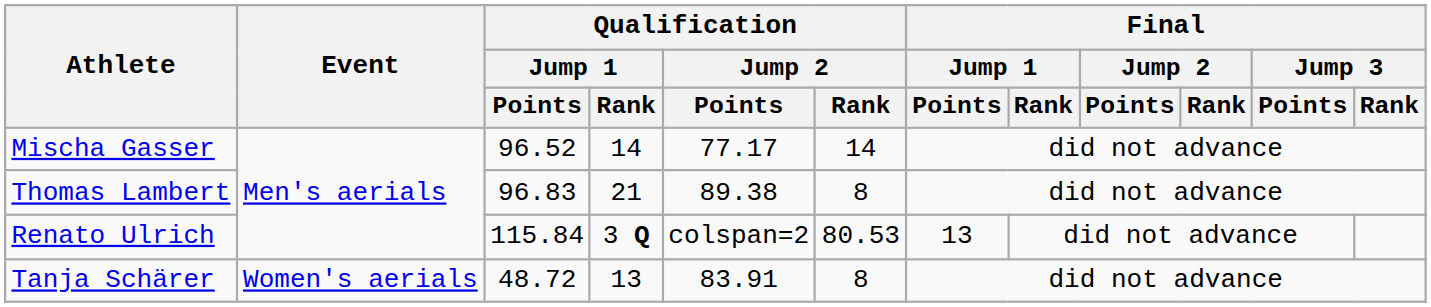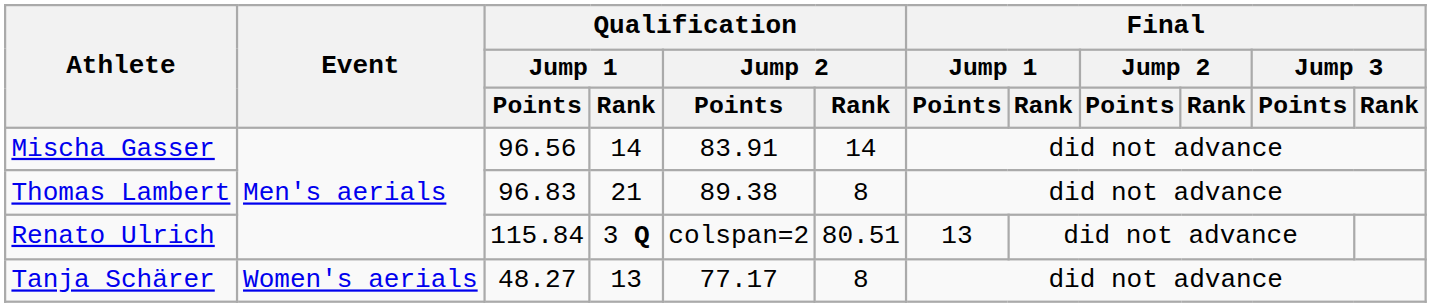(537, 148) 96.52 -> (537, 148) 96.56
(739, 148) 77.17 -> (739, 148) 83.91
(861, 236) 80.53 -> (861, 236) 80.51
(537, 280) 48.72 -> (537, 280) 48.27
(739, 280) 83.91 -> (739, 280) 77.17
